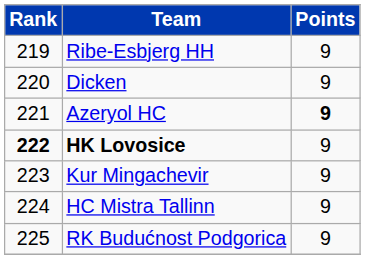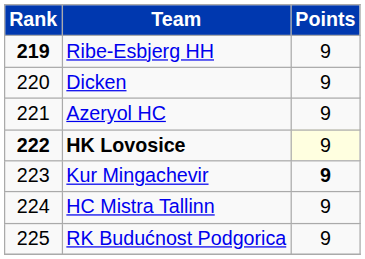(33, 51) normal -> (33, 51) bold
(325, 113) bold -> (325, 113) normal
(325, 144) no background -> (325, 144) lightyellow background
(325, 176) normal -> (325, 176) bold
